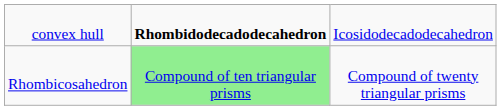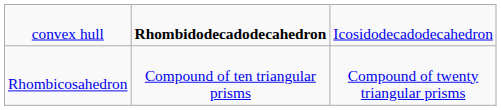(230, 84) lightgreen background -> (230, 84) no background
